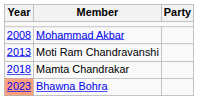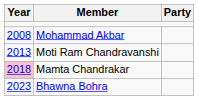(19, 69) no background -> (19, 69) pink background
(19, 87) lightsalmon background -> (19, 87) no background
